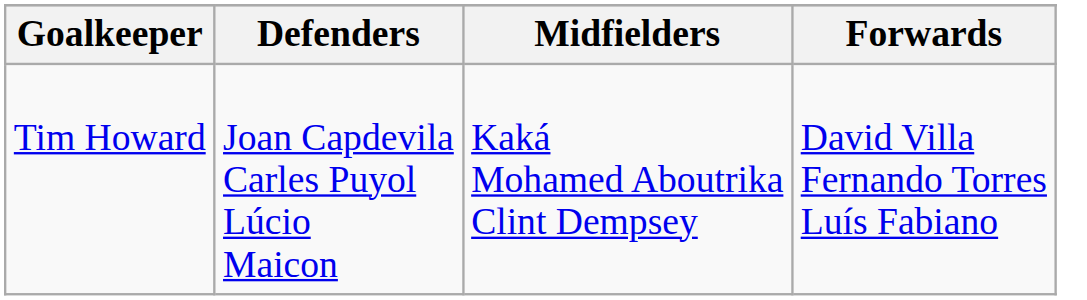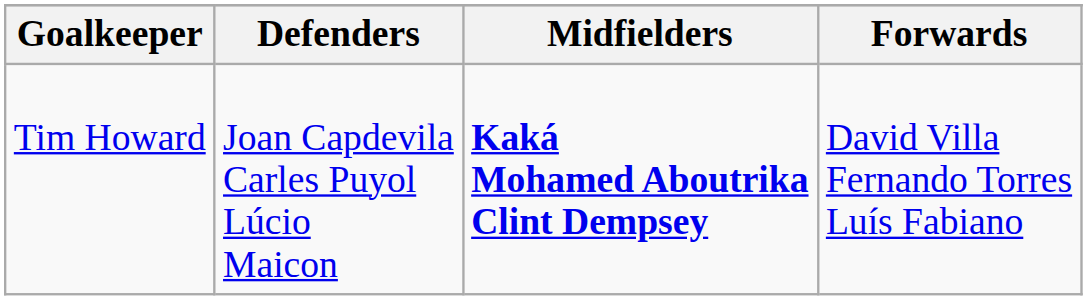(627, 178) normal -> (640, 178) bold
